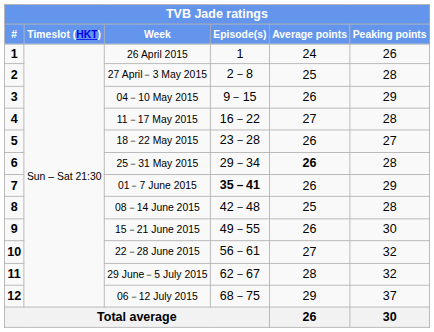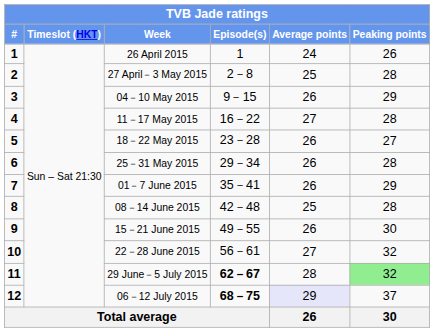(310, 163) bold -> (310, 163) normal
(240, 185) bold -> (240, 185) normal
(240, 273) normal -> (240, 273) bold
(390, 274) no background -> (390, 274) lightgreen background
(240, 295) normal -> (240, 295) bold
(310, 296) no background -> (310, 296) lavender background
